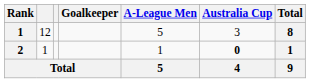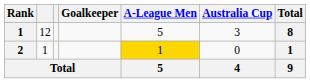(160, 50) no background -> (160, 50) gold background
(237, 50) bold -> (237, 50) normal
